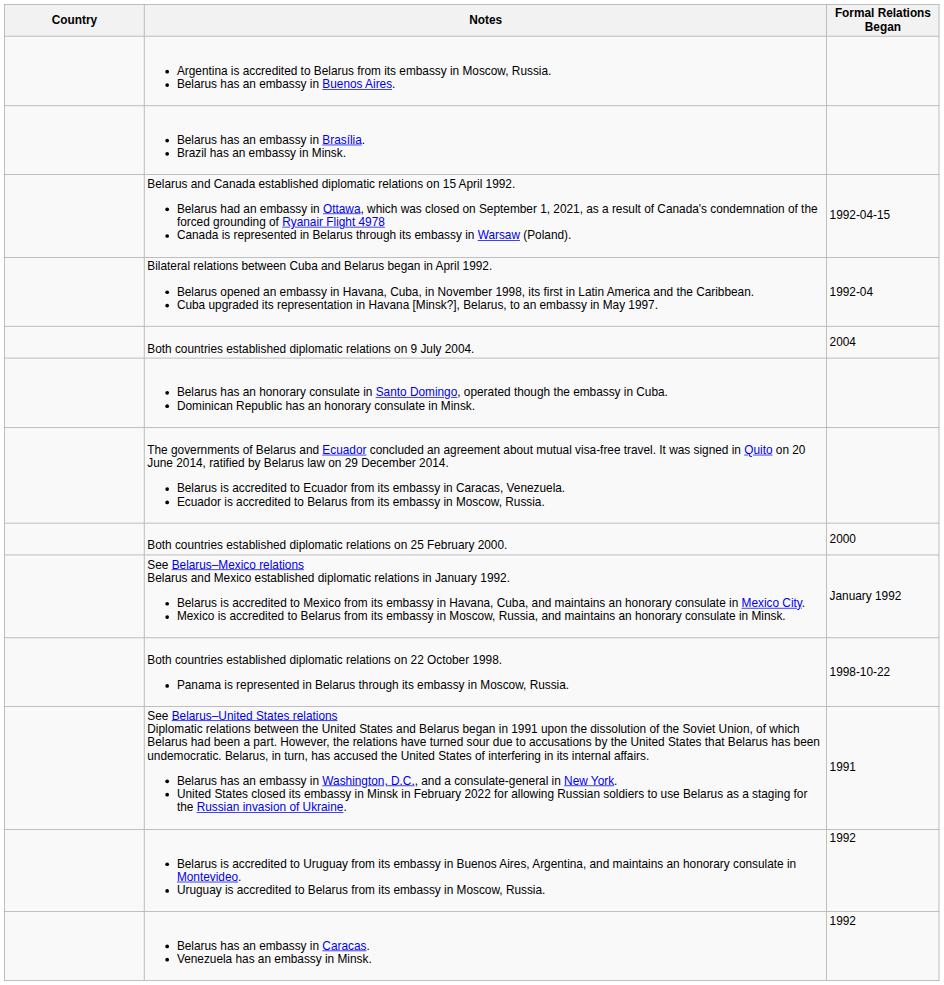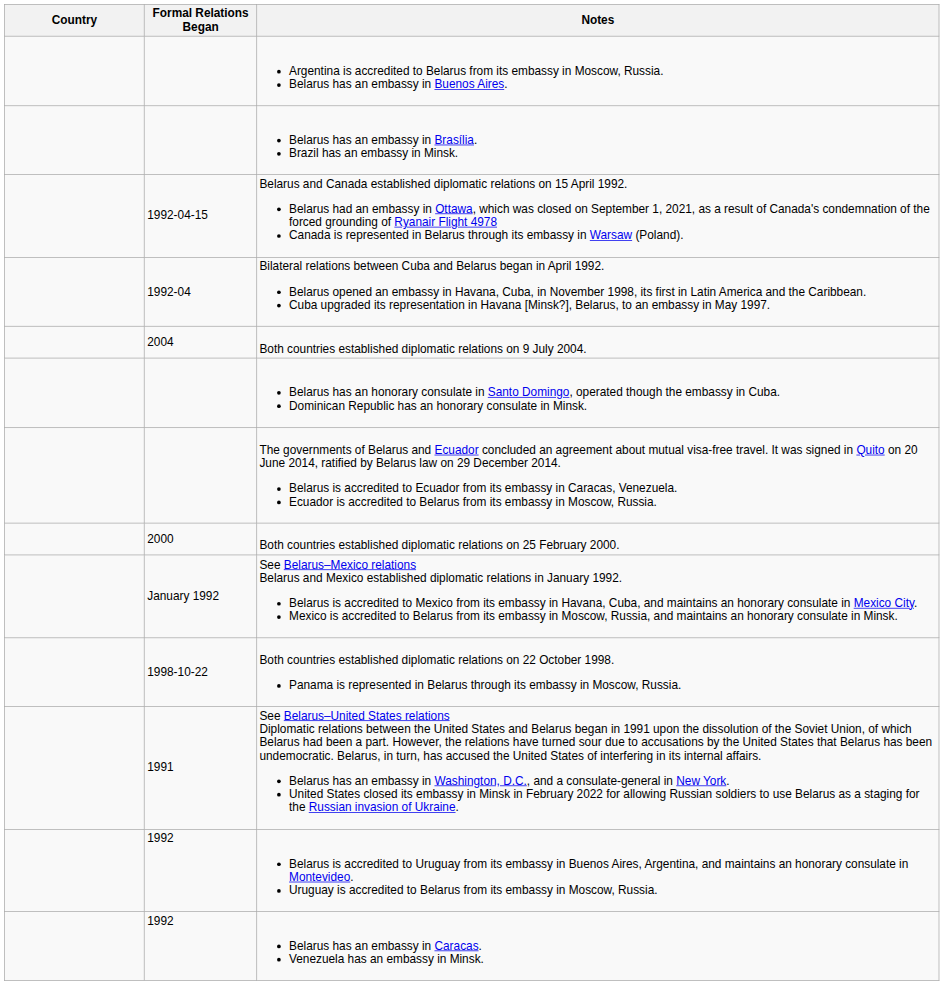columns swapped: (883, 20) <-> (486, 20)
